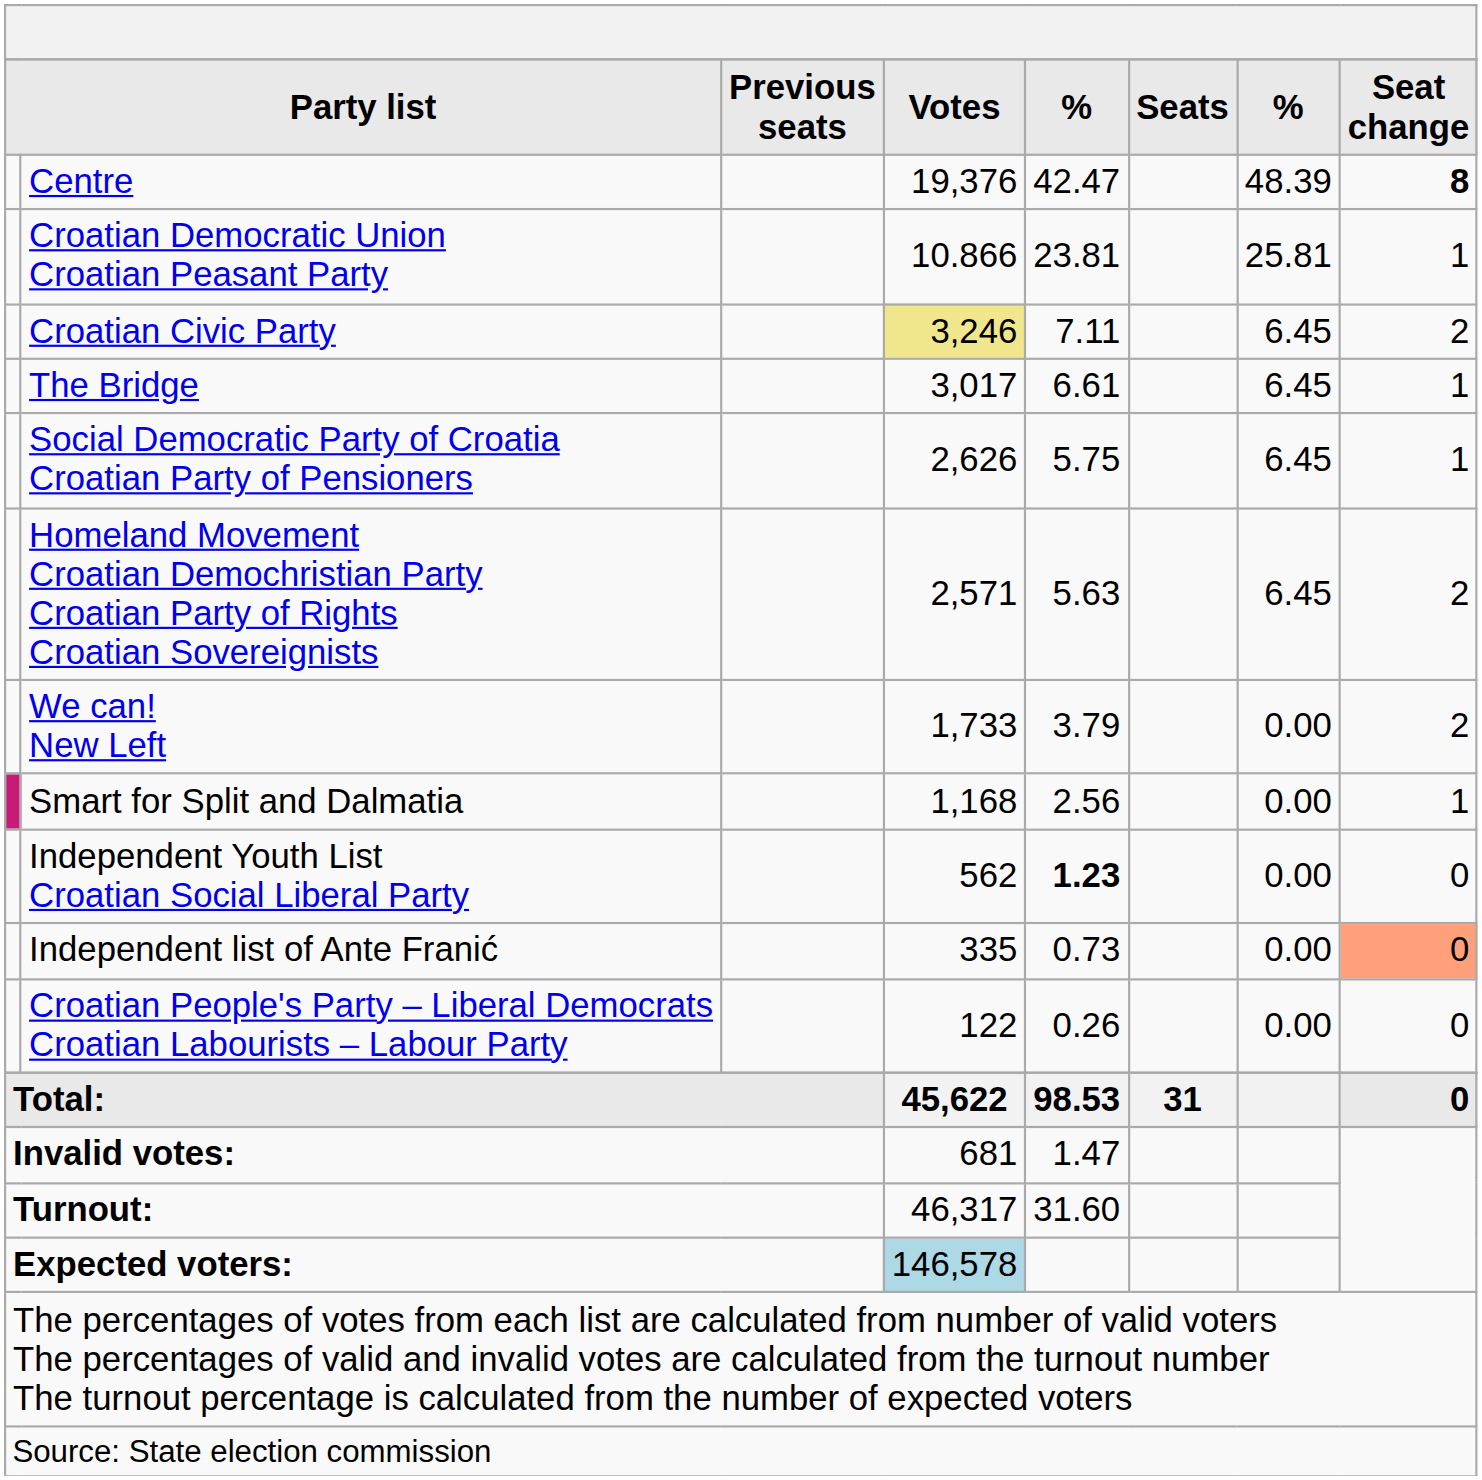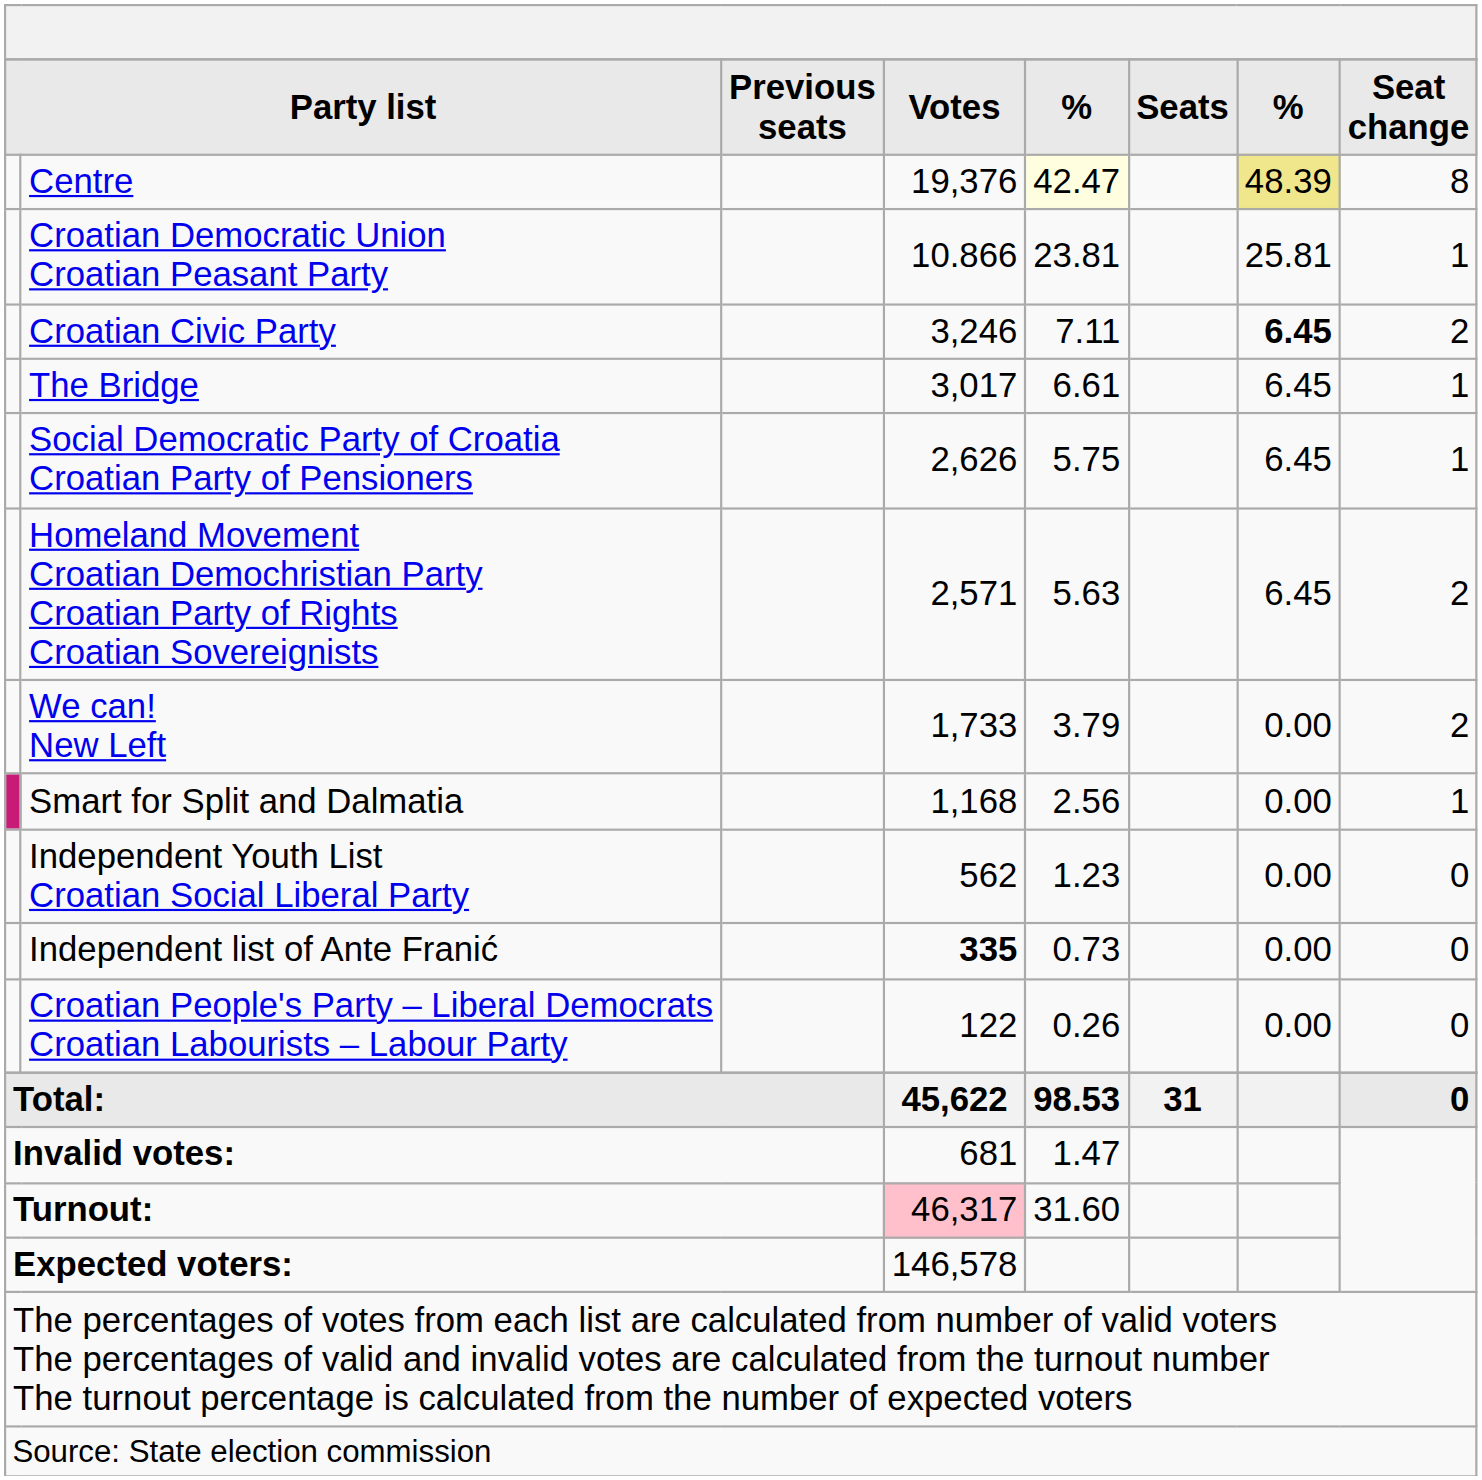(1077, 181) no background -> (1077, 181) lightyellow background
(1288, 181) no background -> (1288, 181) khaki background
(1460, 181) bold -> (1460, 181) normal
(974, 330) khaki background -> (974, 330) no background
(1298, 330) normal -> (1298, 330) bold
(1086, 875) bold -> (1086, 875) normal
(988, 950) normal -> (988, 950) bold
(1460, 950) lightsalmon background -> (1460, 950) no background
(964, 1209) no background -> (964, 1209) pink background
(955, 1264) lightblue background -> (955, 1264) no background
